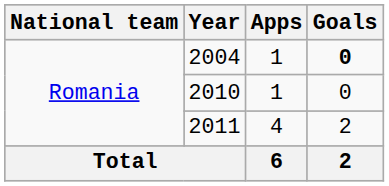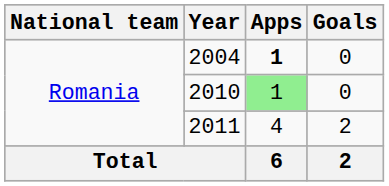(277, 58) normal -> (277, 58) bold
(345, 58) bold -> (345, 58) normal
(277, 93) no background -> (277, 93) lightgreen background
